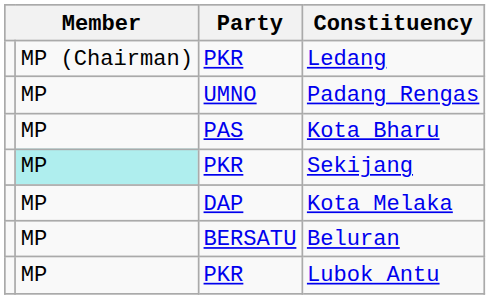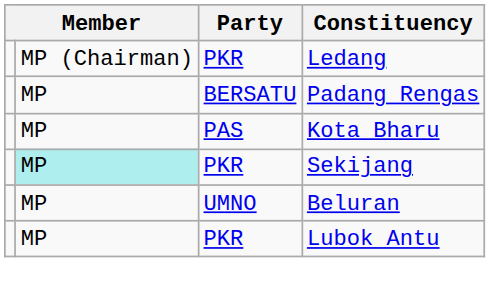(230, 95) UMNO -> (250, 95) BERSATU
- row: (380, 203)
(250, 239) BERSATU -> (230, 203) UMNO
